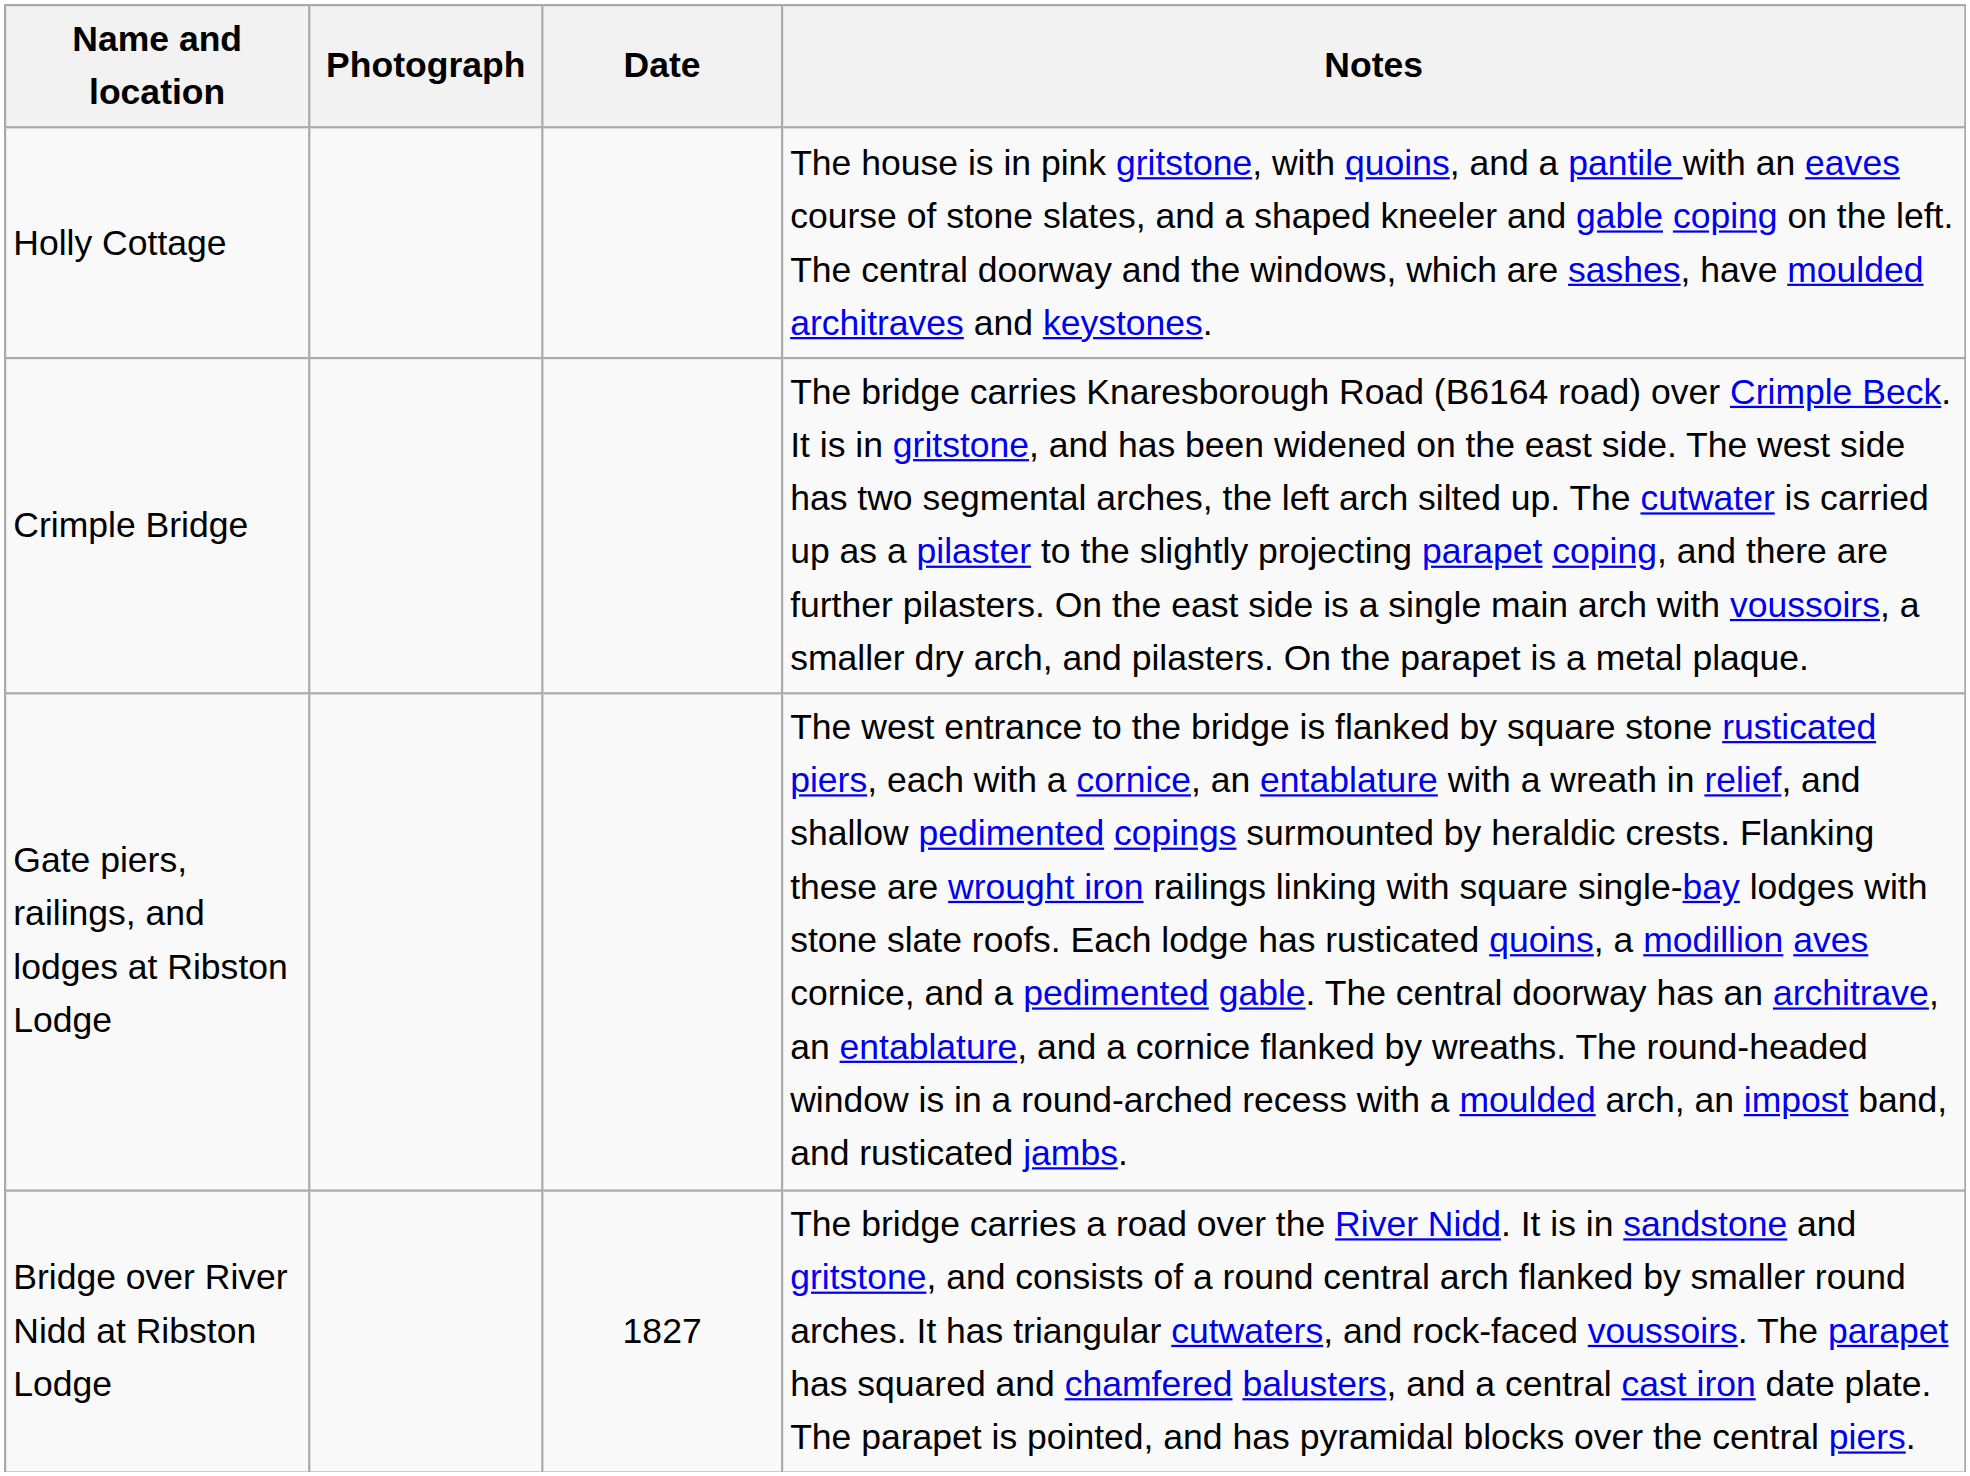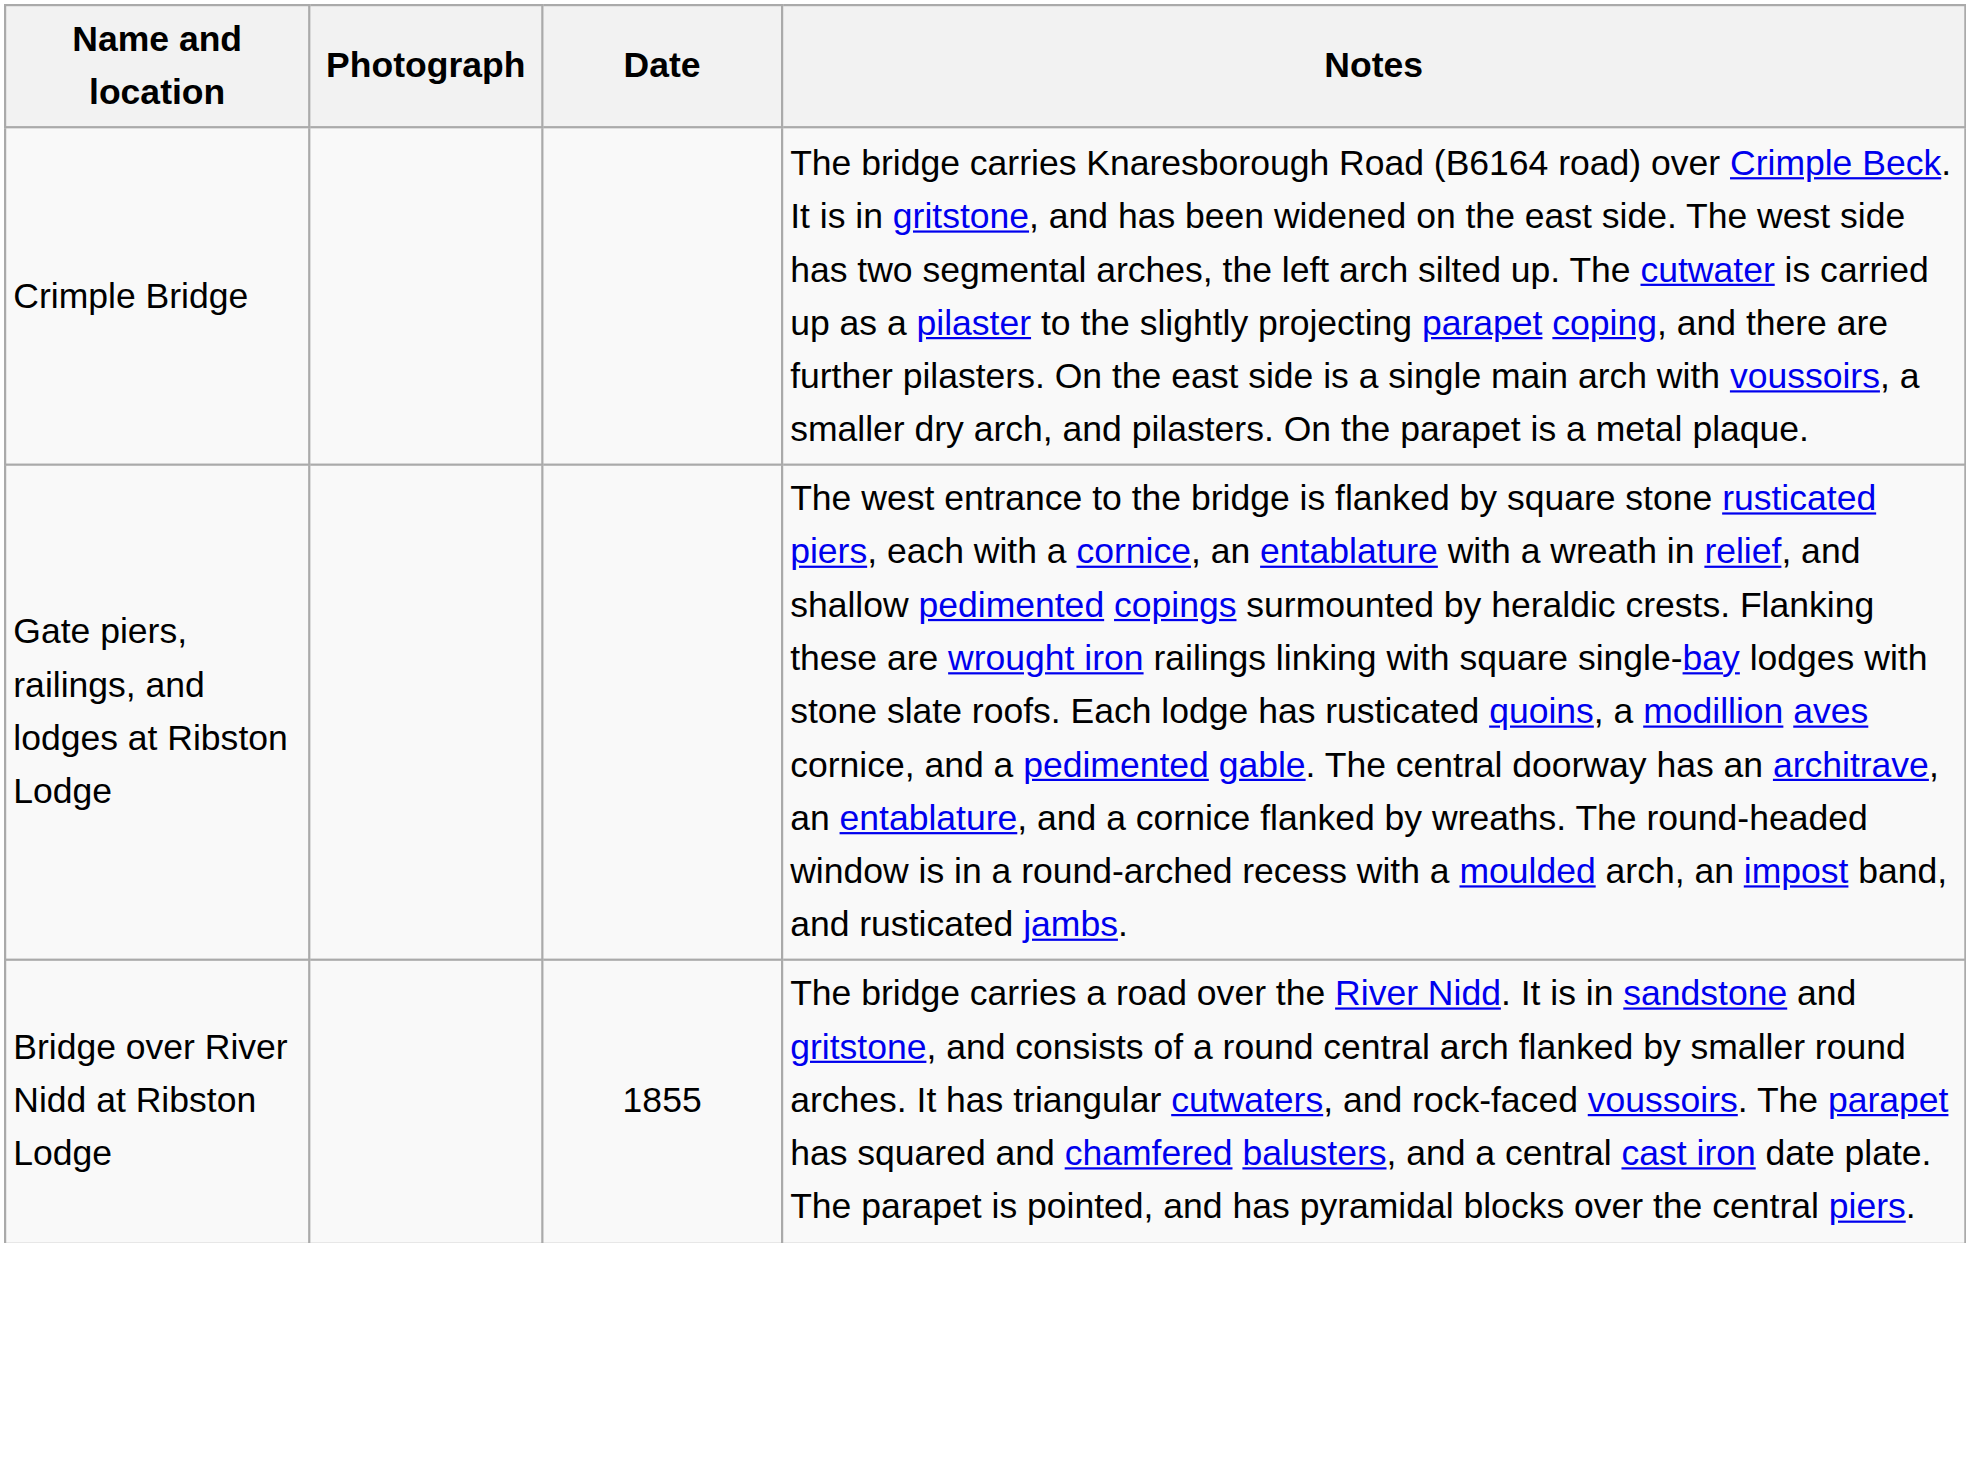- row: (120, 242)
(662, 1330) 1827 -> (662, 1100) 1855
